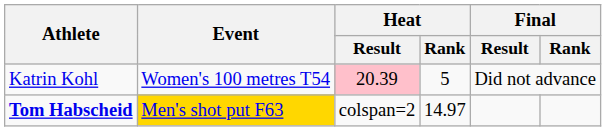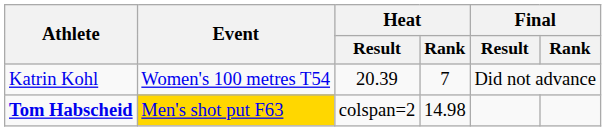(377, 79) pink background -> (377, 79) no background
(445, 79) 5 -> (445, 79) 7
(445, 110) 14.97 -> (445, 110) 14.98
